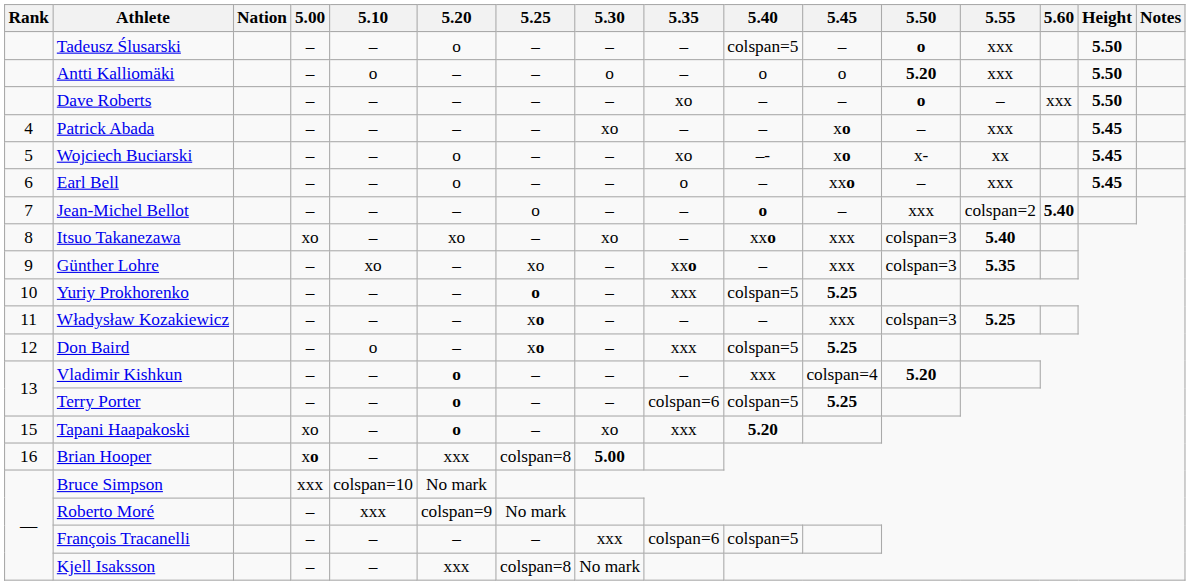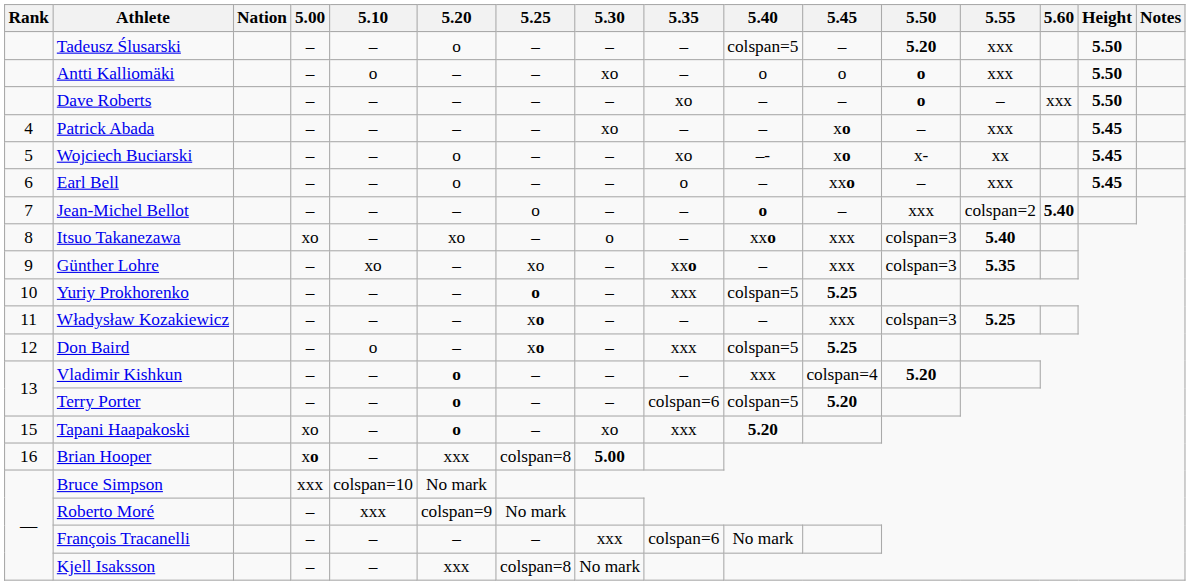(921, 45) o -> (921, 45) 5.20
(610, 73) o -> (610, 73) xo
(921, 73) 5.20 -> (921, 73) o
(610, 237) xo -> (610, 237) o
(842, 401) 5.25 -> (842, 401) 5.20
(763, 538) colspan=5 -> (763, 538) No mark
